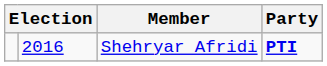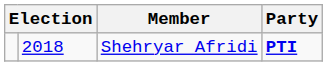(43, 47) 2016 -> (43, 47) 2018
